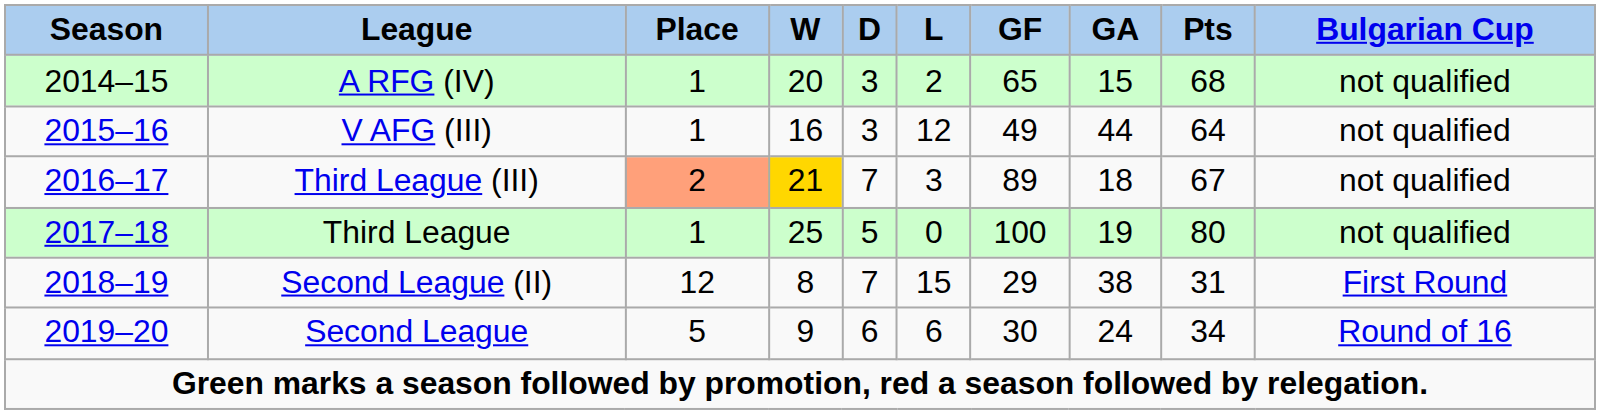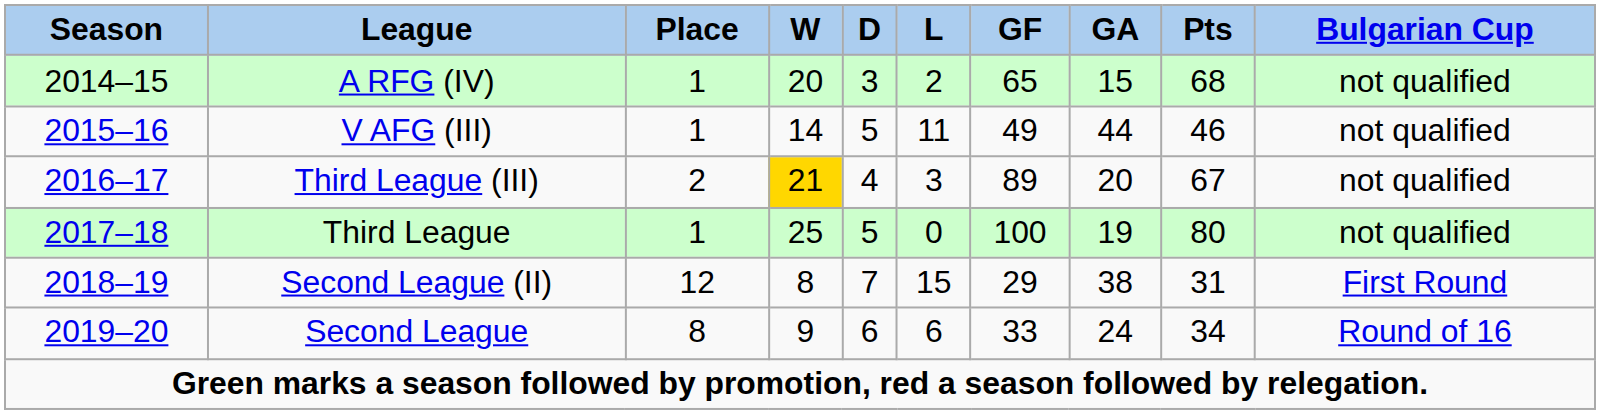(805, 130) 16 -> (805, 130) 14
(870, 130) 3 -> (870, 130) 5
(934, 130) 12 -> (934, 130) 11
(1208, 130) 64 -> (1208, 130) 46
(697, 181) lightsalmon background -> (697, 181) no background
(870, 181) 7 -> (870, 181) 4
(1115, 181) 18 -> (1115, 181) 20
(697, 332) 5 -> (697, 332) 8
(1020, 332) 30 -> (1020, 332) 33
